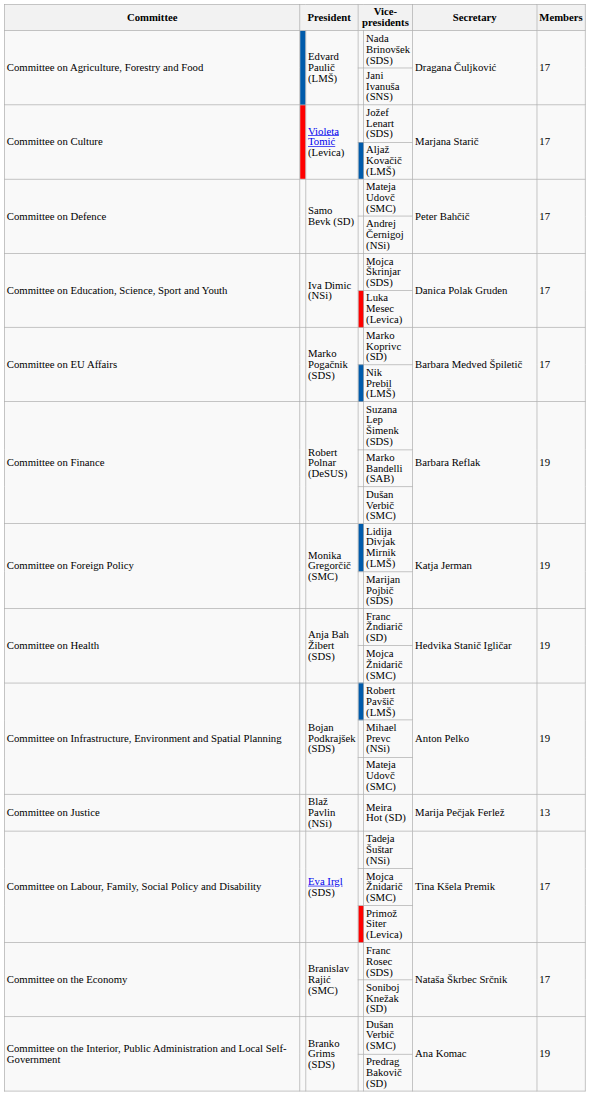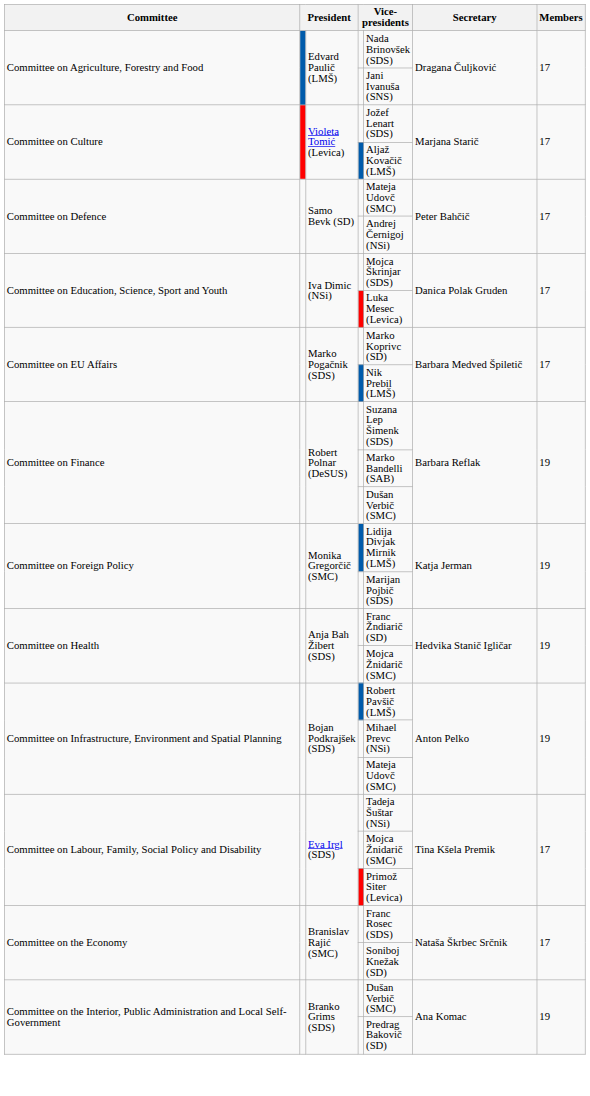- row: (53, 812)
